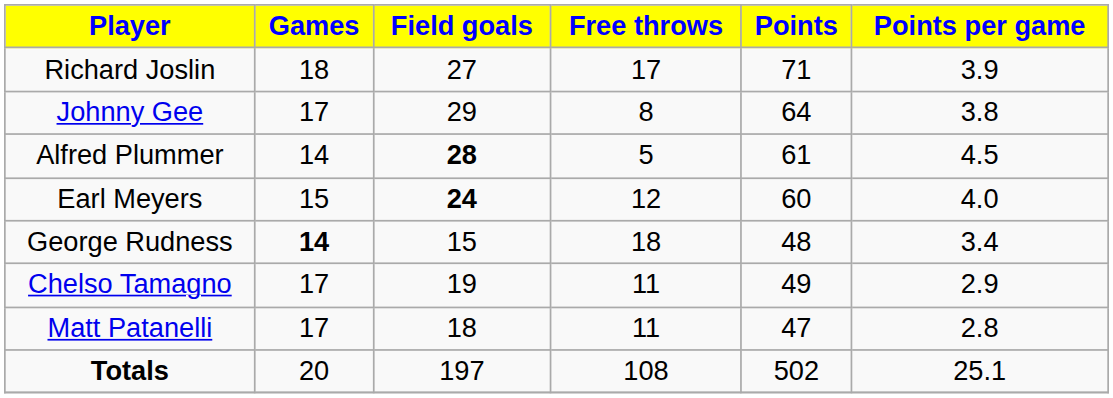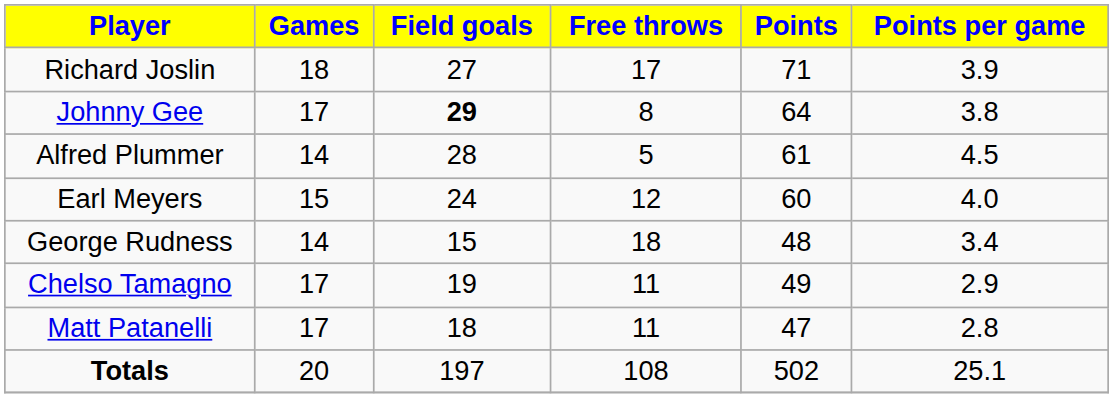(462, 112) normal -> (462, 112) bold
(462, 155) bold -> (462, 155) normal
(462, 198) bold -> (462, 198) normal
(314, 241) bold -> (314, 241) normal
